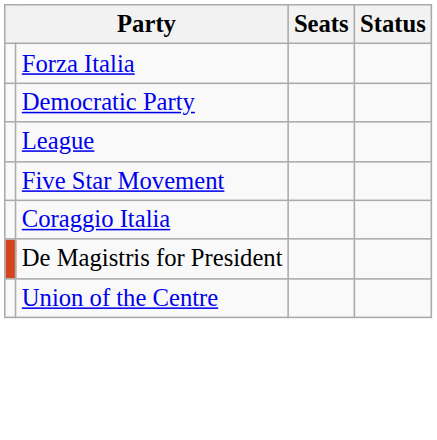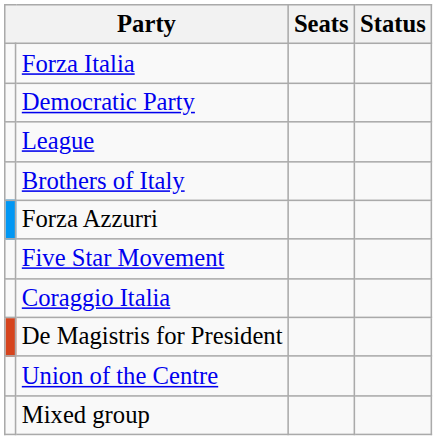+ row: (103, 180)
+ row: (90, 219)
+ row: (86, 414)
